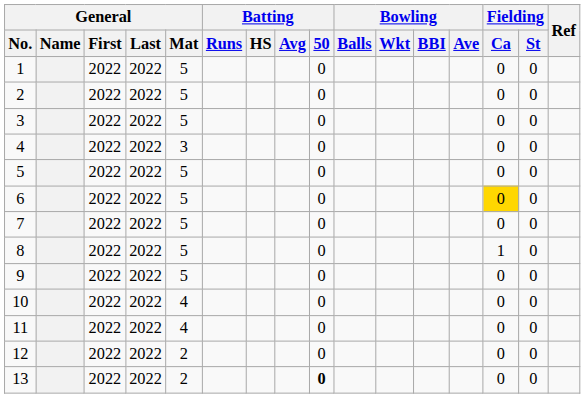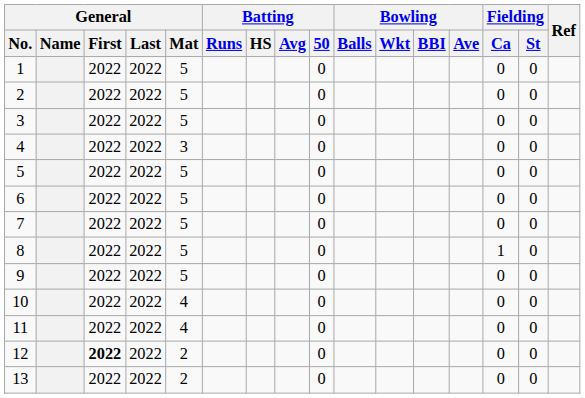(501, 198) gold background -> (501, 198) no background
(105, 353) normal -> (105, 353) bold
(322, 379) bold -> (322, 379) normal
